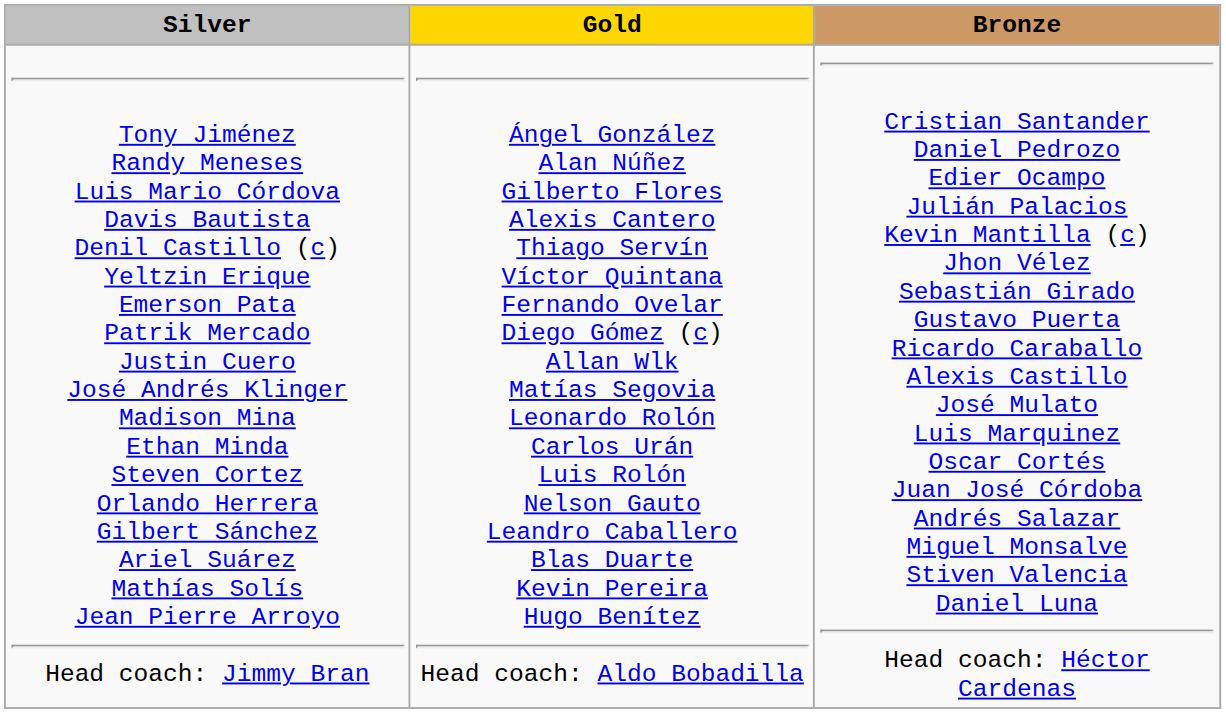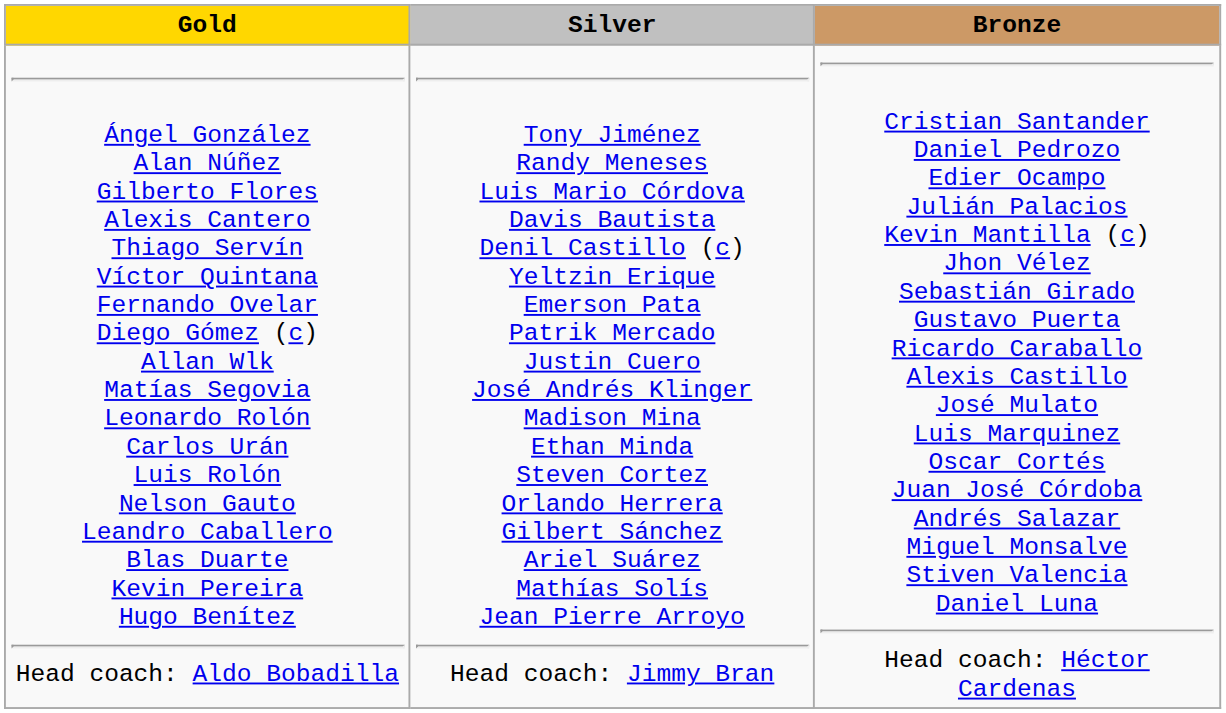columns swapped: (612, 25) <-> (207, 25)
